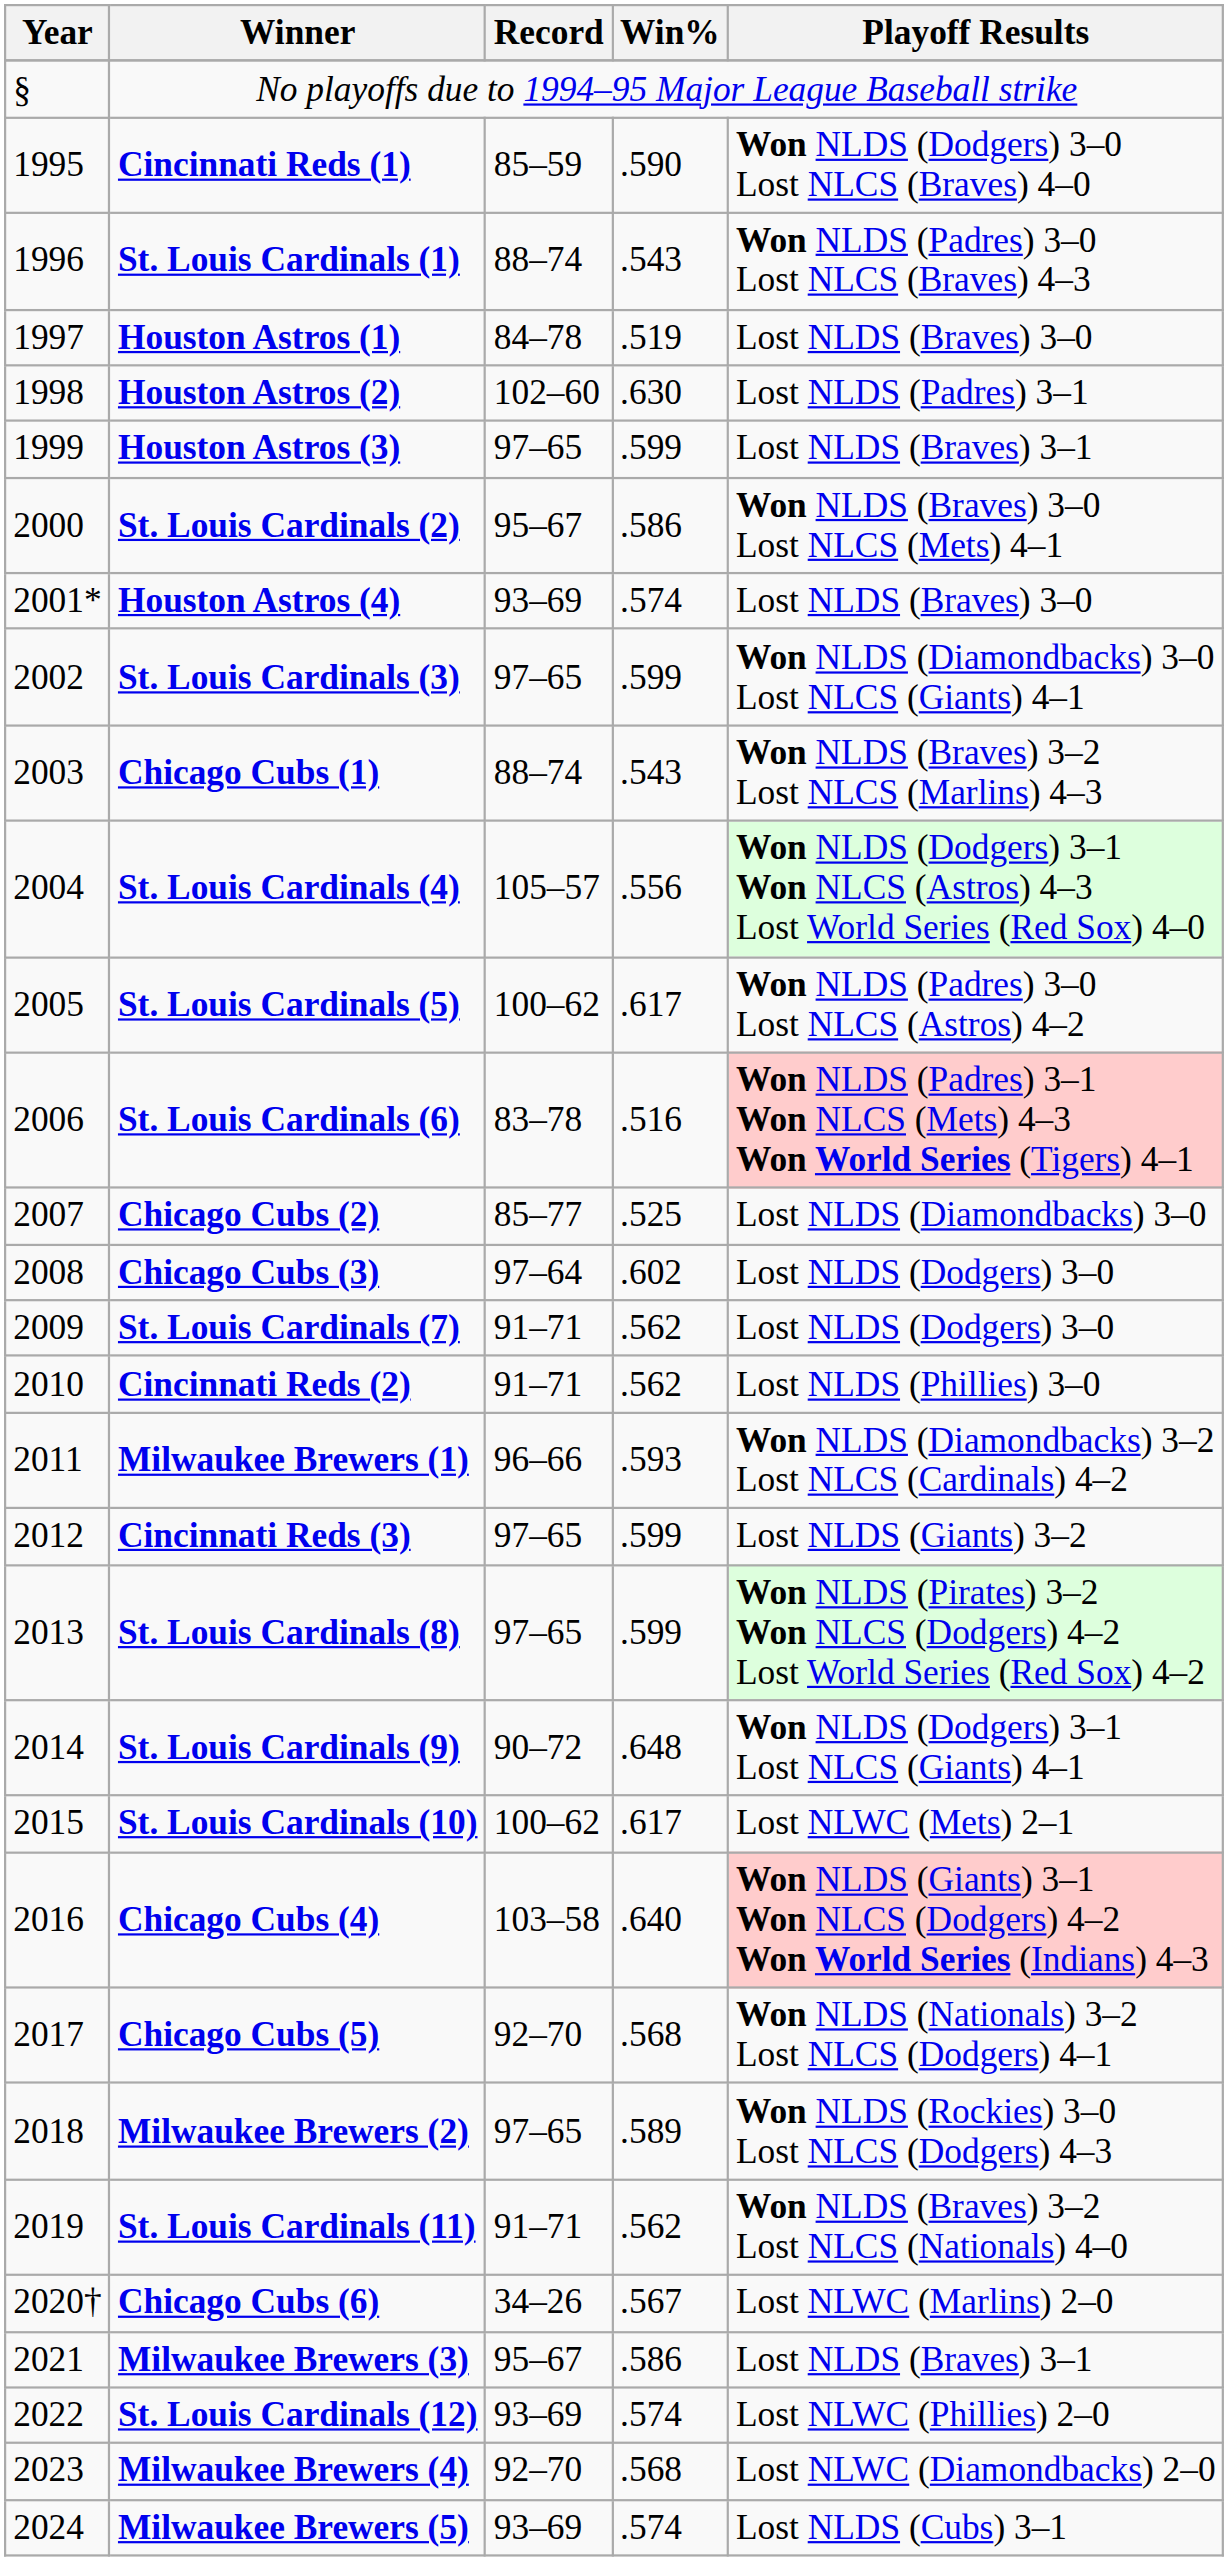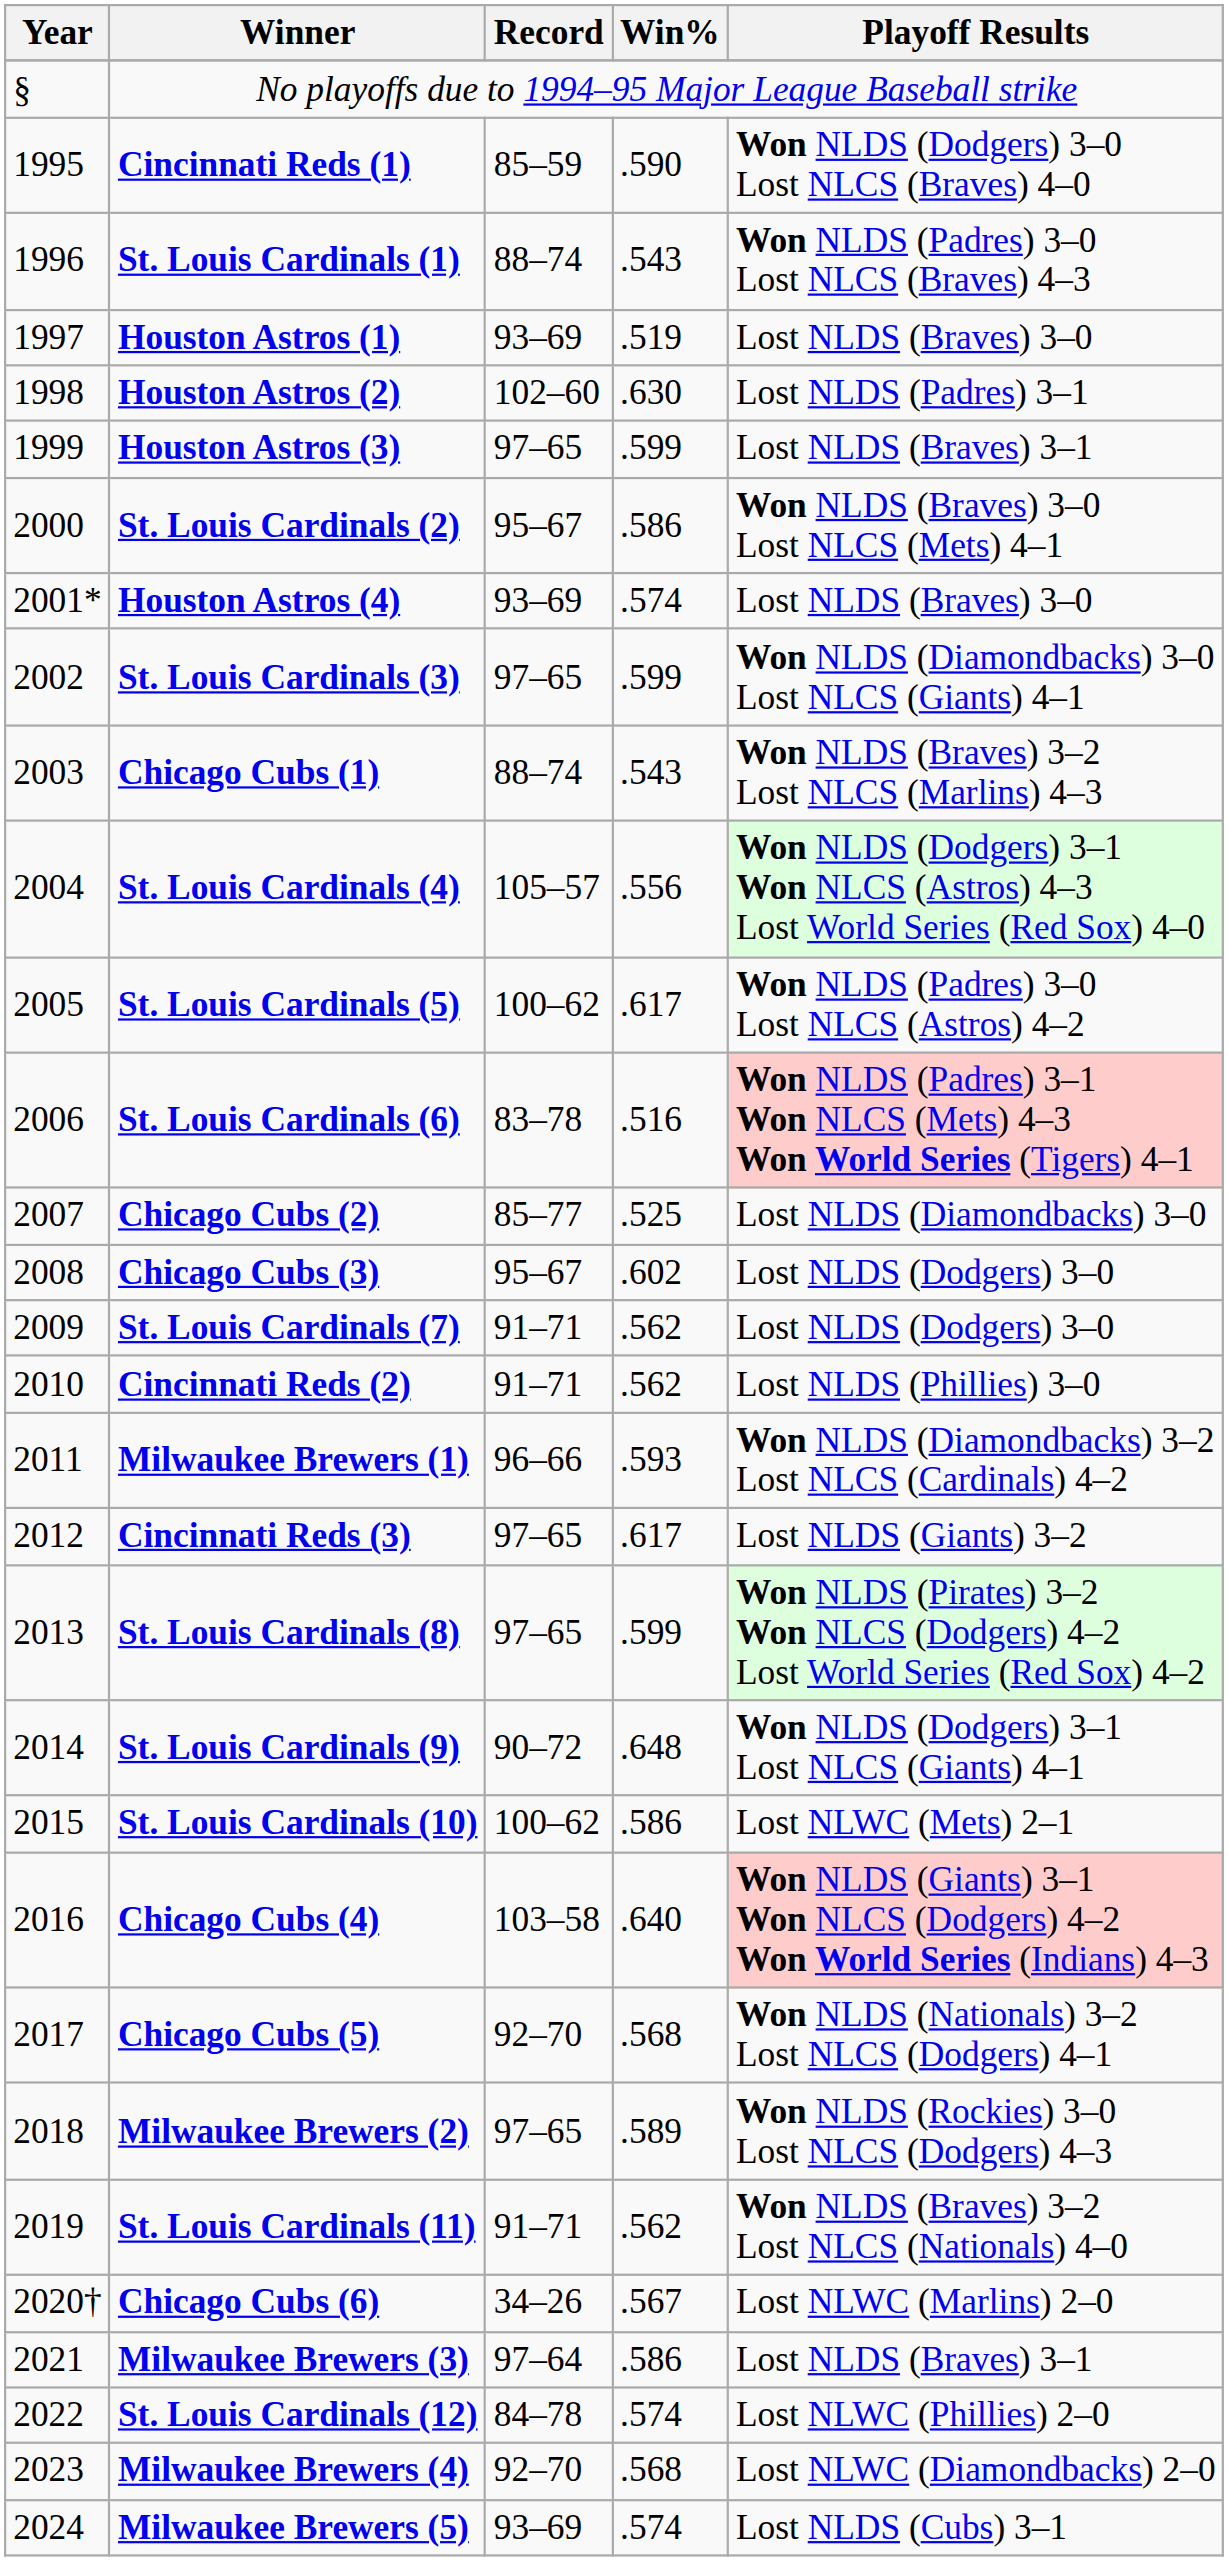(538, 336) 84–78 -> (538, 336) 93–69
(538, 1271) 97–64 -> (538, 1271) 95–67
(651, 1535) .599 -> (651, 1535) .617
(651, 1823) .617 -> (651, 1823) .586
(538, 2358) 95–67 -> (538, 2358) 97–64
(538, 2414) 93–69 -> (538, 2414) 84–78
